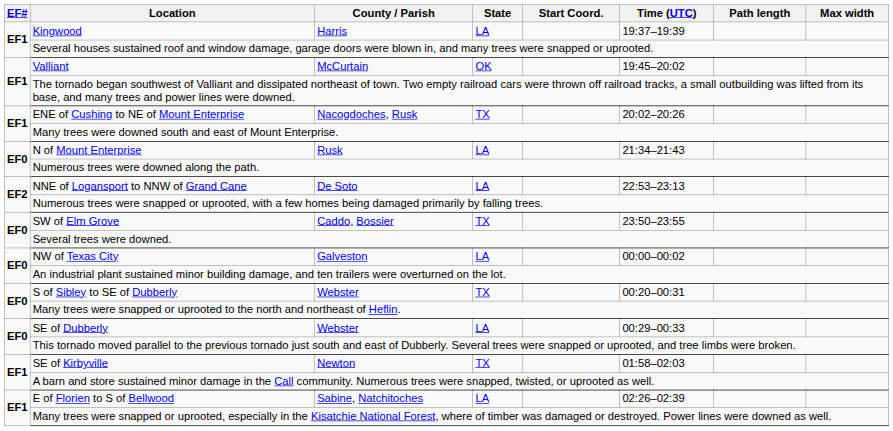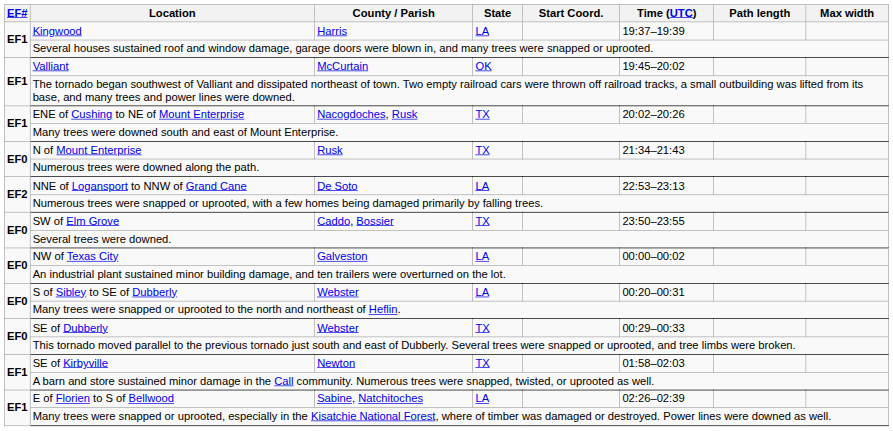(482, 150) LA -> (483, 150) TX
(483, 292) TX -> (482, 292) LA
(482, 327) LA -> (483, 327) TX
